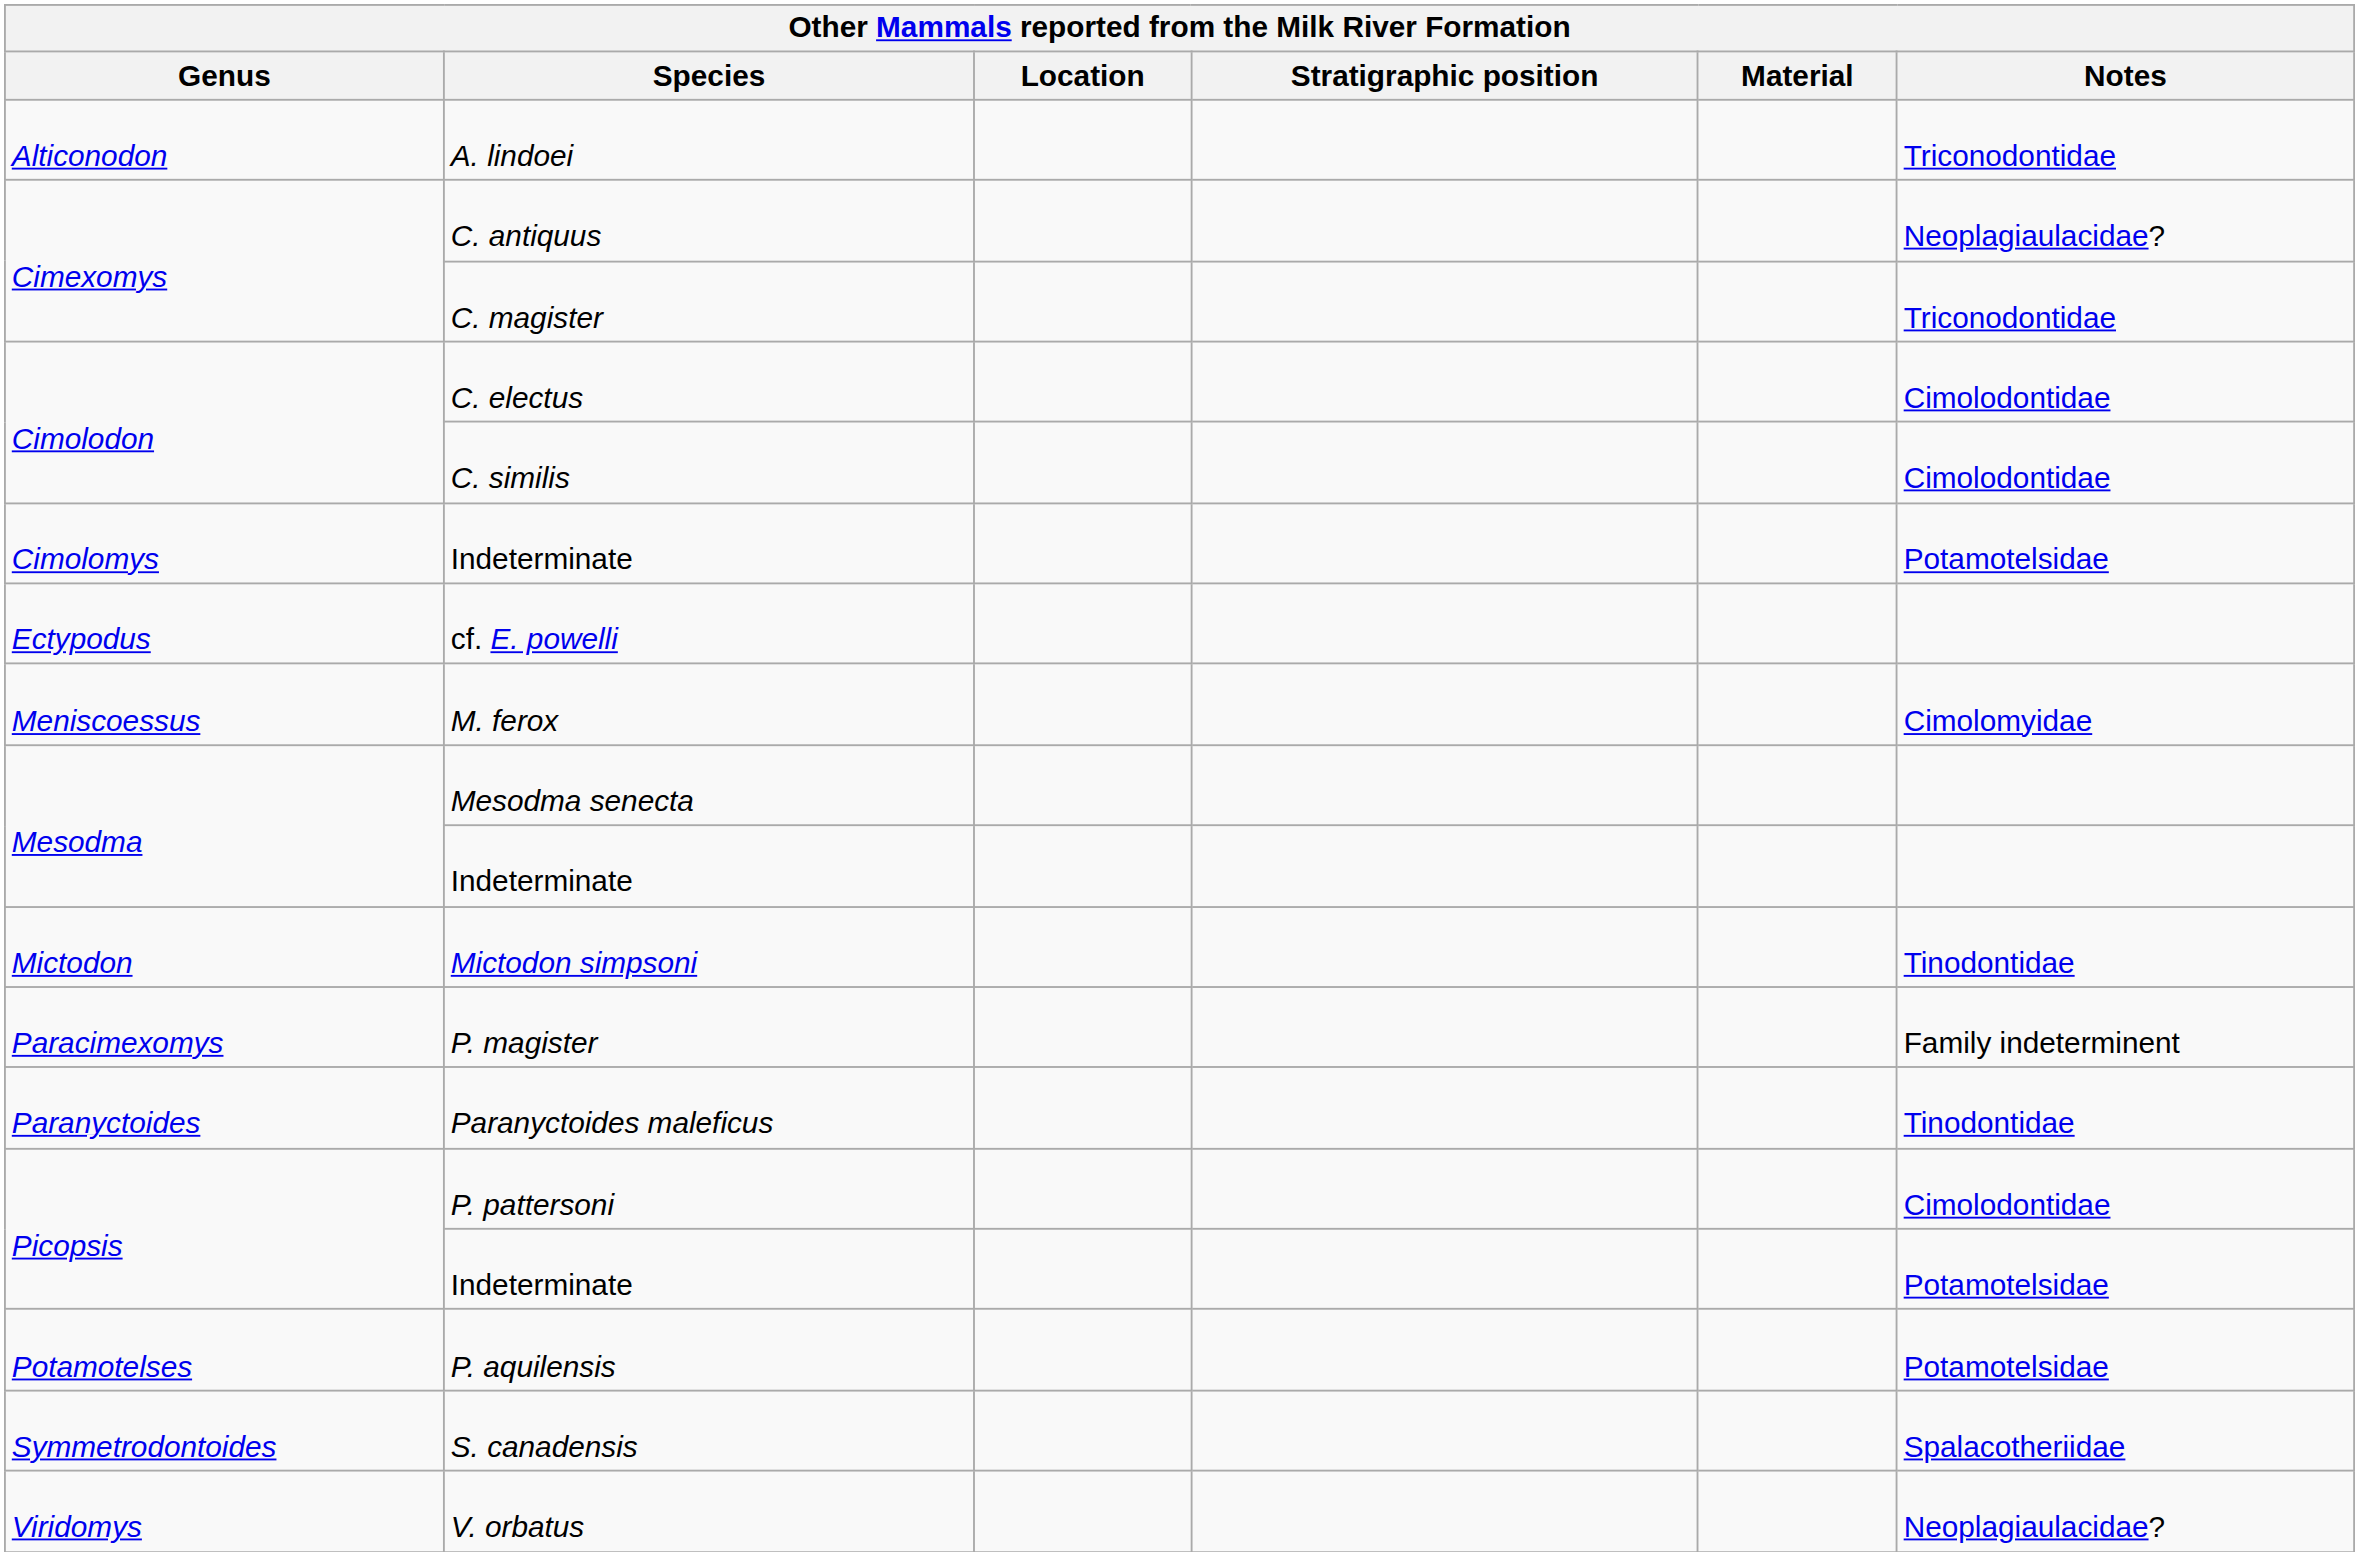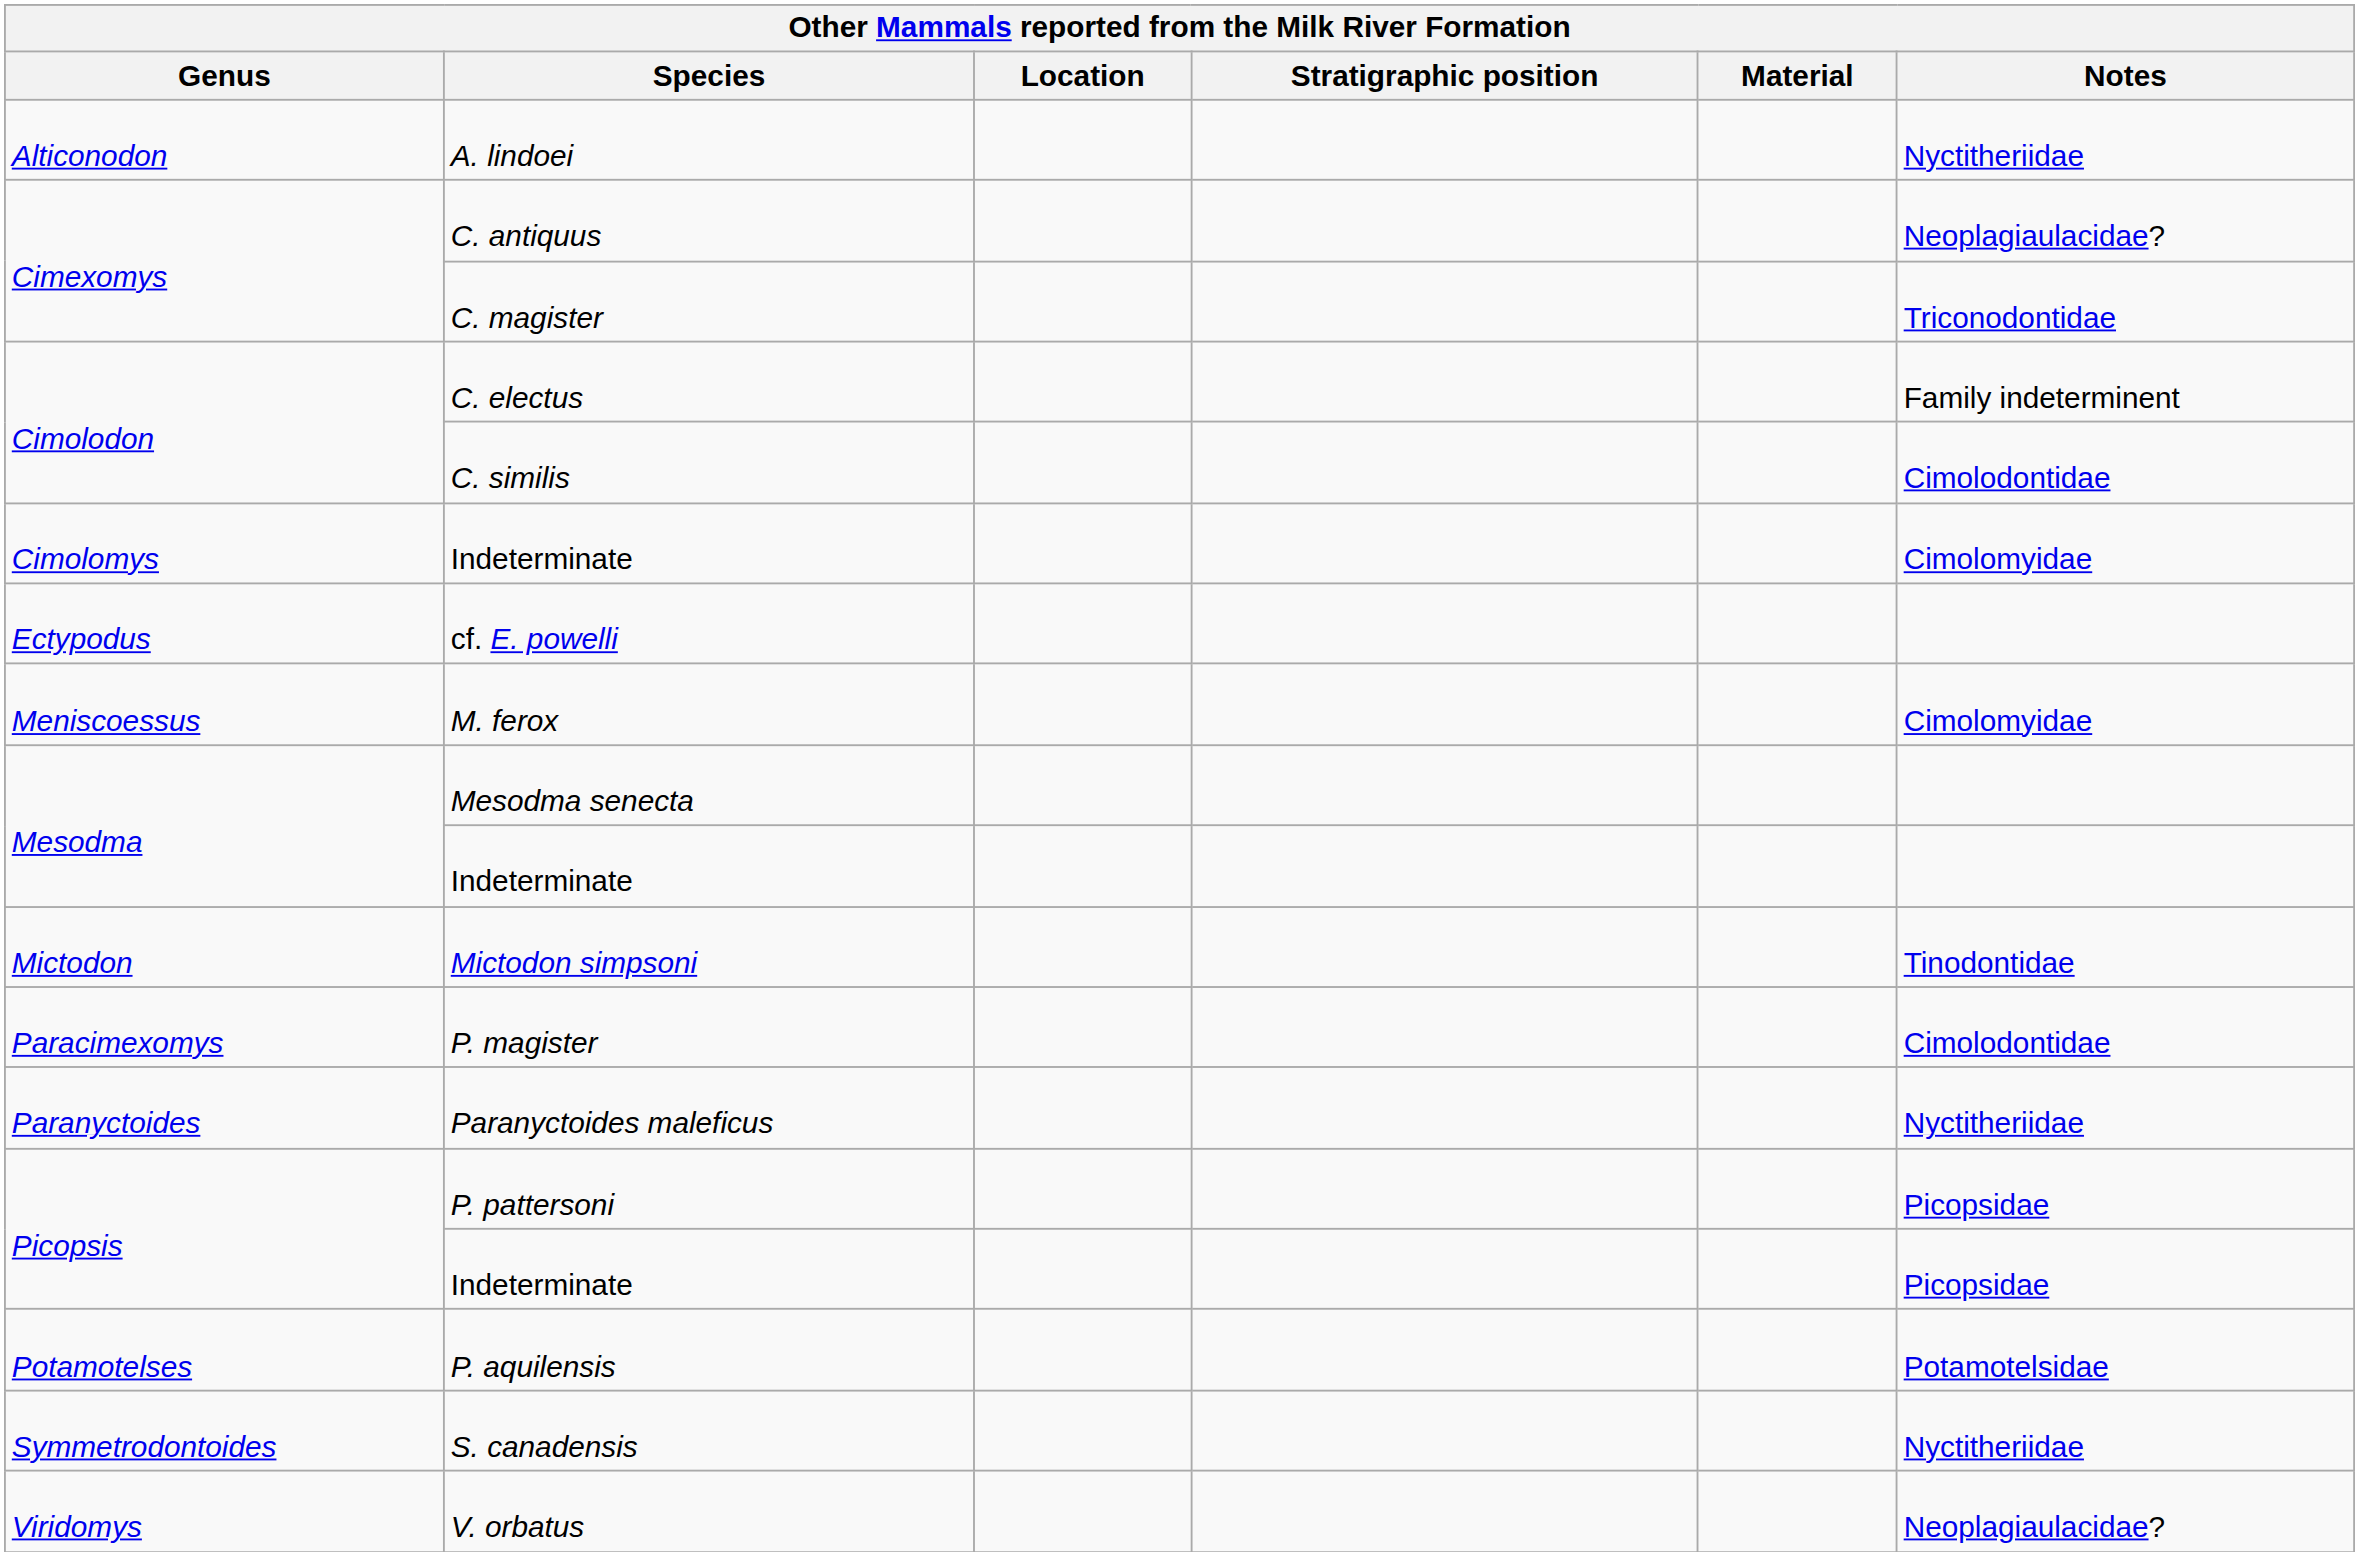(2010, 155) Triconodontidae -> (1994, 155) Nyctitheriidae
(2007, 398) Cimolodontidae -> (2042, 398) Family indeterminent
(2006, 559) Potamotelsidae -> (1998, 559) Cimolomyidae
(2042, 1043) Family indeterminent -> (2007, 1043) Cimolodontidae
(1989, 1124) Tinodontidae -> (1994, 1124) Nyctitheriidae
(2007, 1204) Cimolodontidae -> (1976, 1204) Picopsidae
(2006, 1285) Potamotelsidae -> (1976, 1285) Picopsidae
(2015, 1446) Spalacotheriidae -> (1994, 1446) Nyctitheriidae
